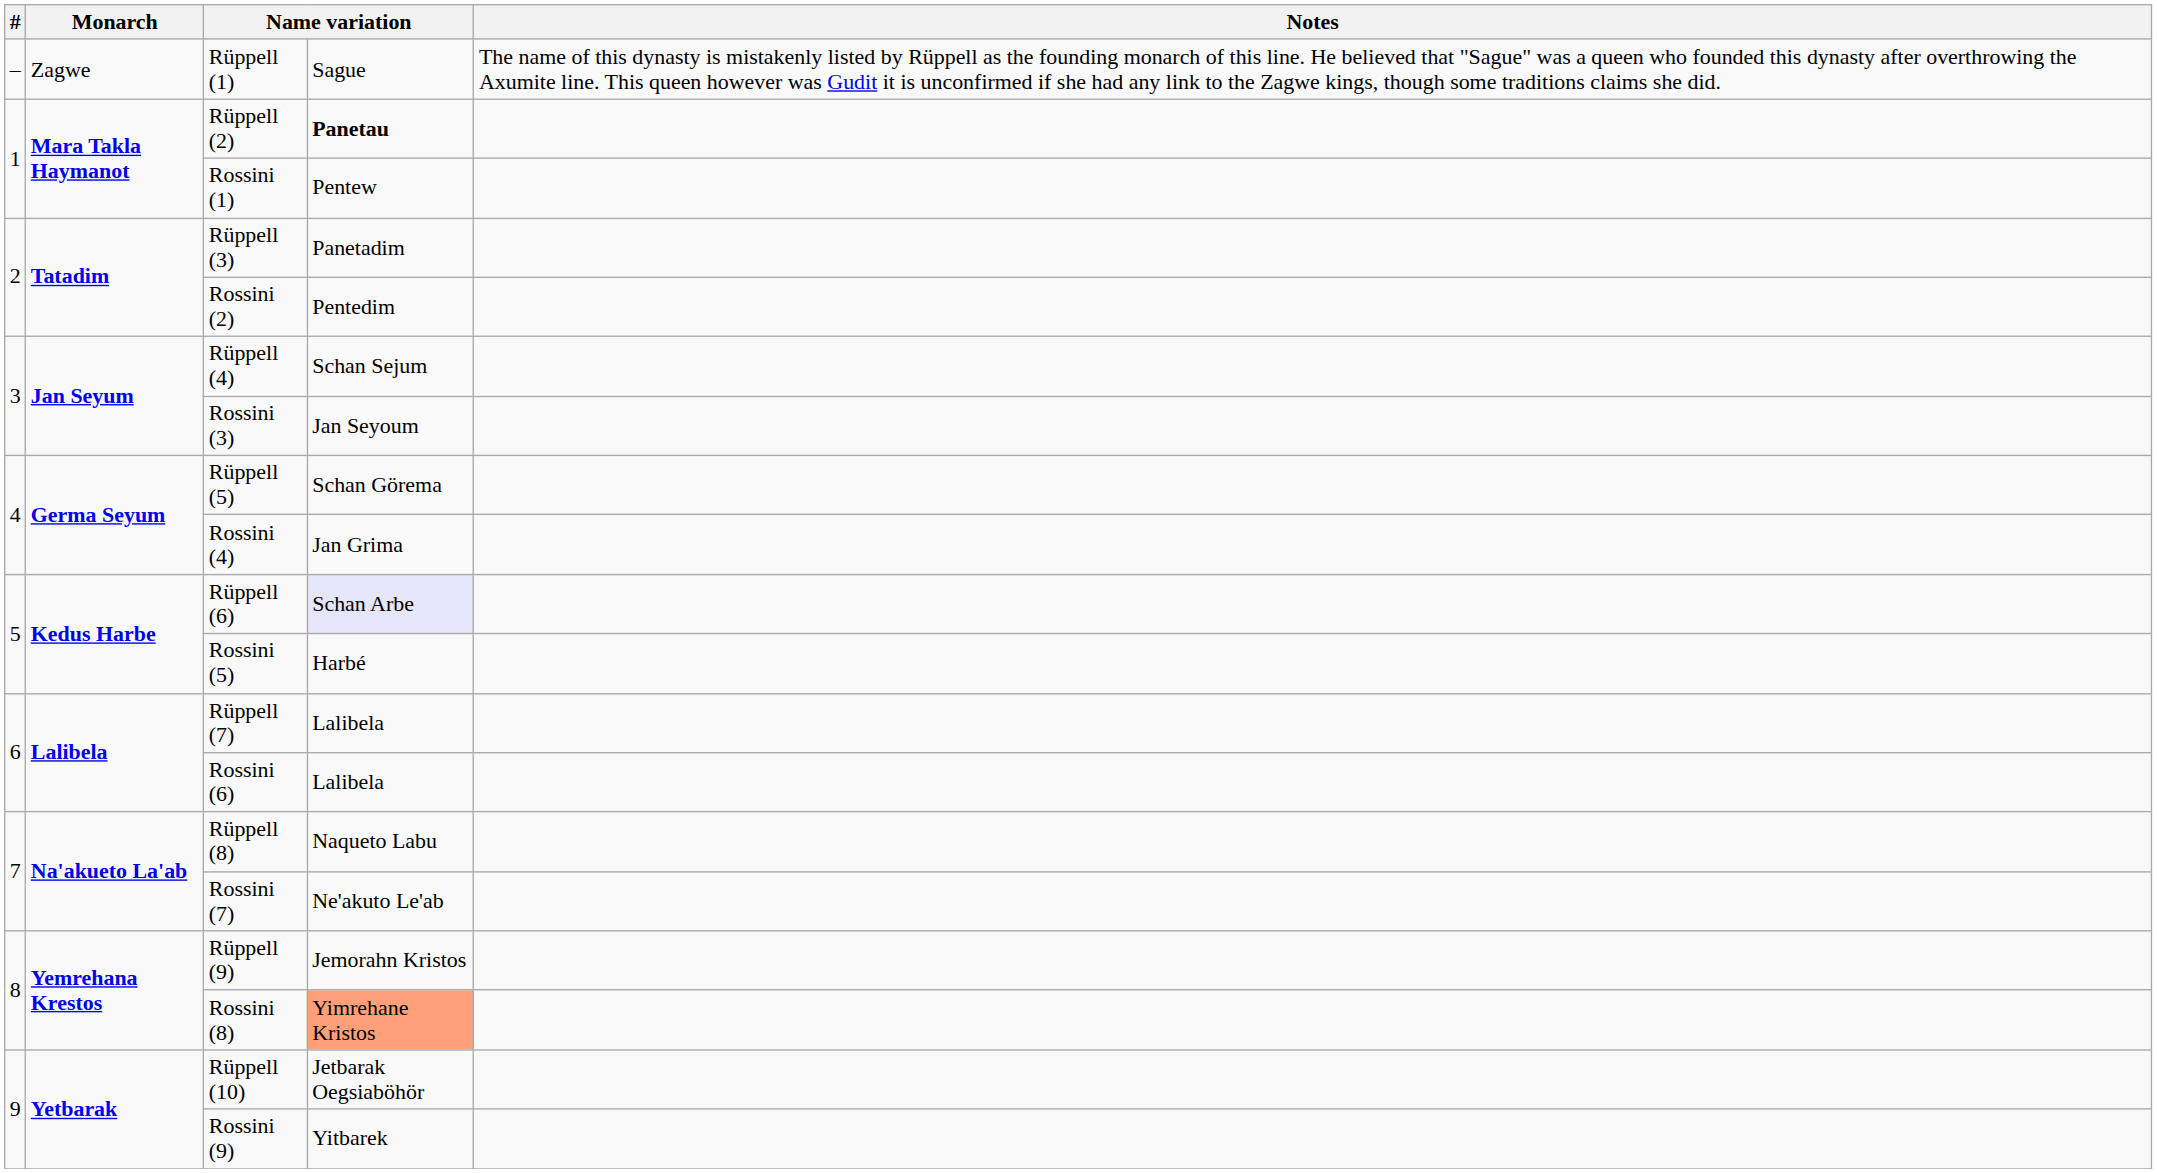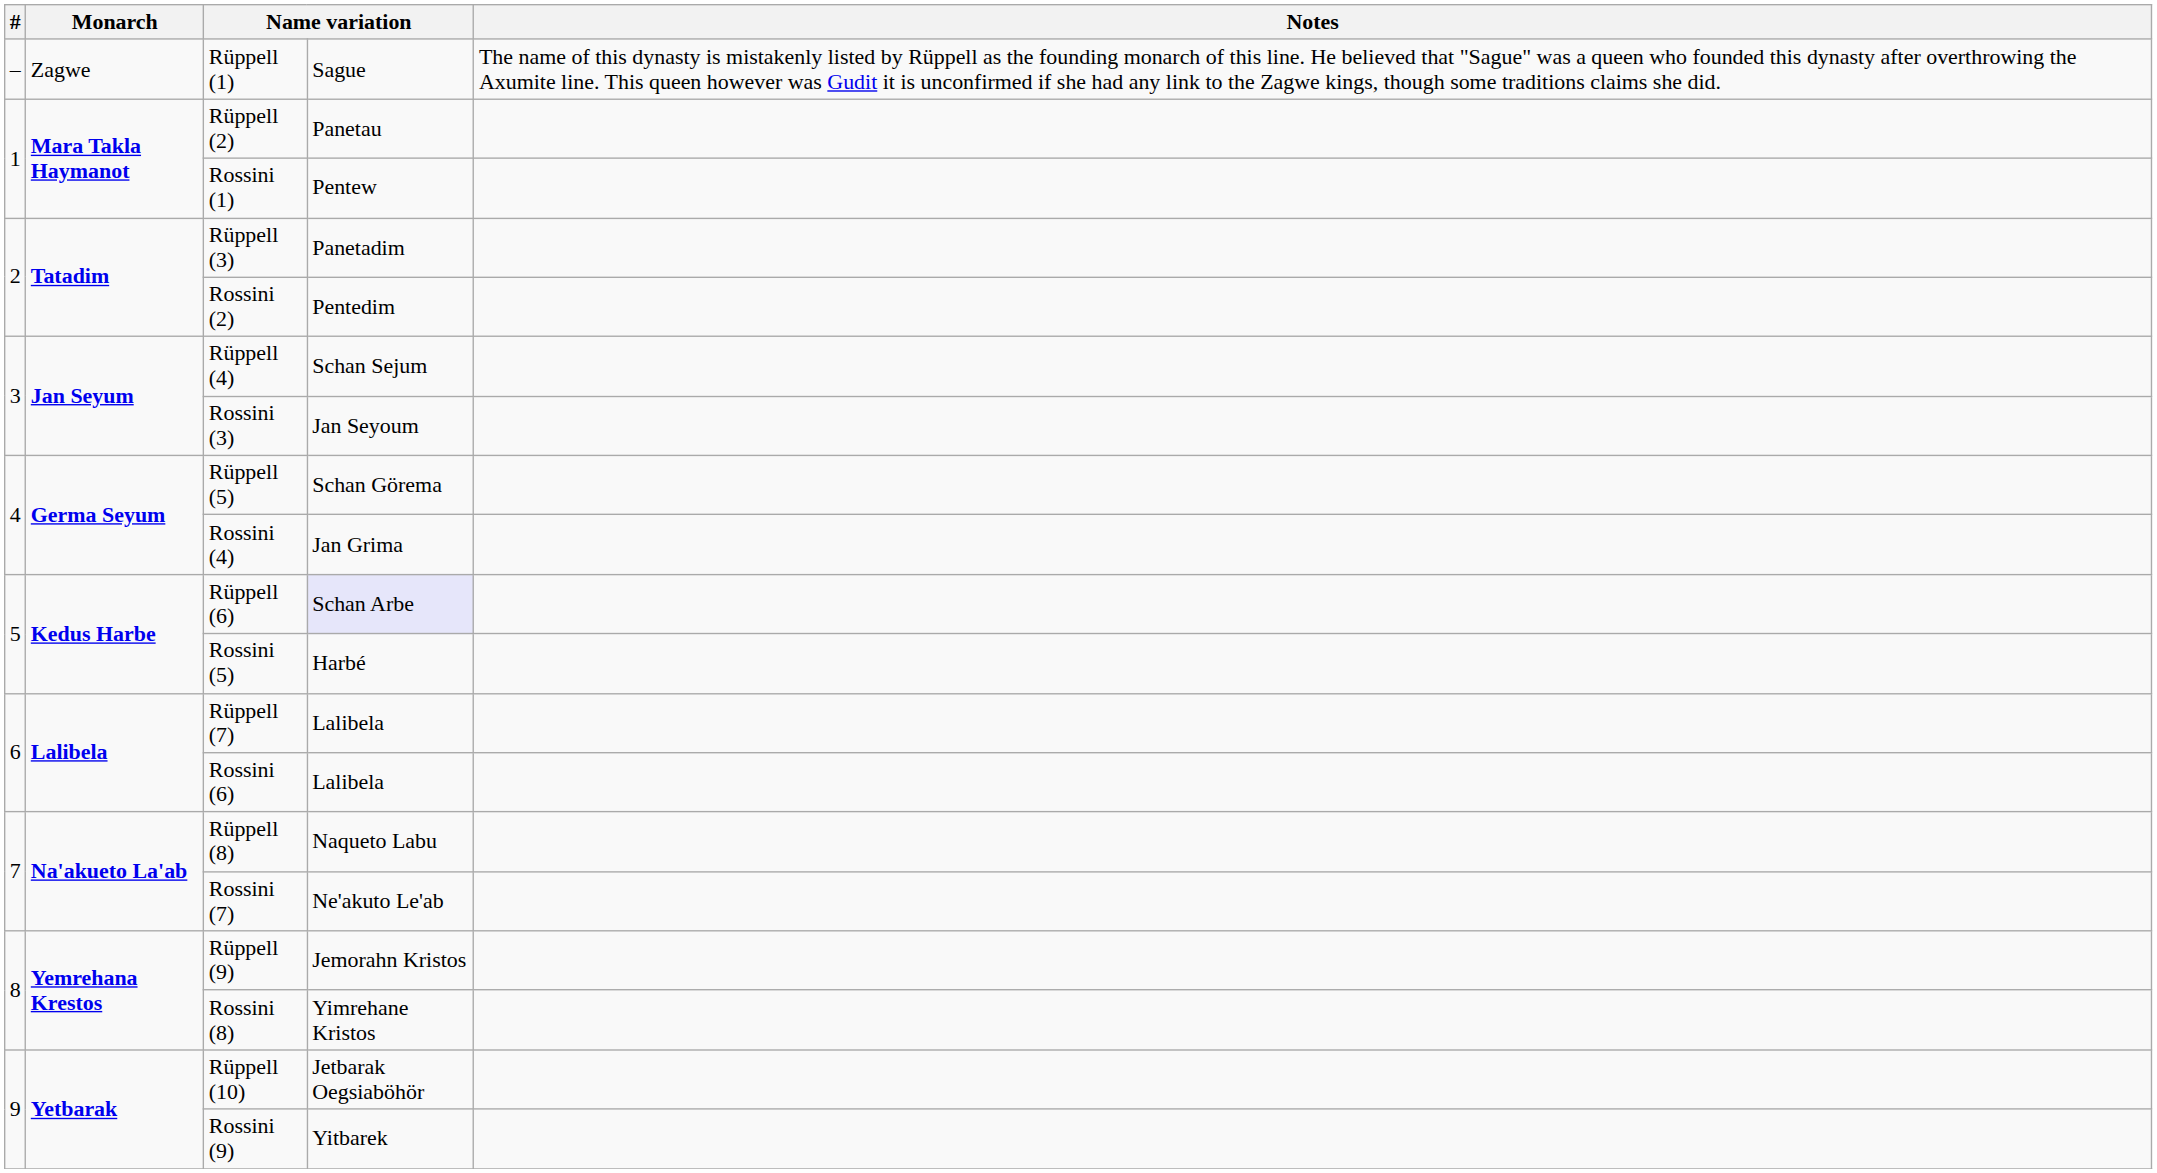(351, 128) bold -> (347, 128) normal
(360, 1019) lightsalmon background -> (360, 1019) no background
